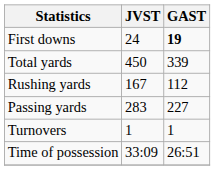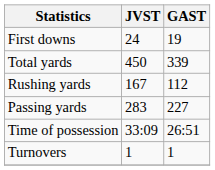(174, 39) bold -> (174, 39) normal
rows swapped: (37, 130) <-> (63, 153)
